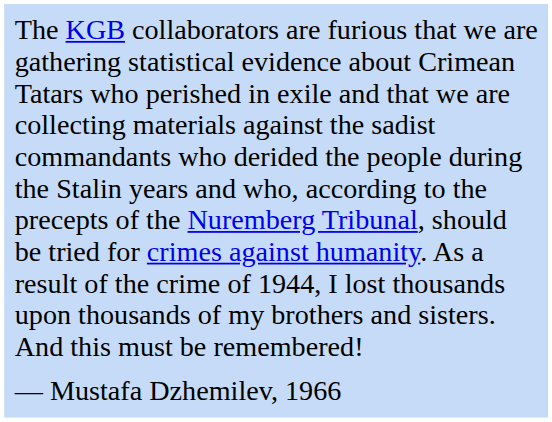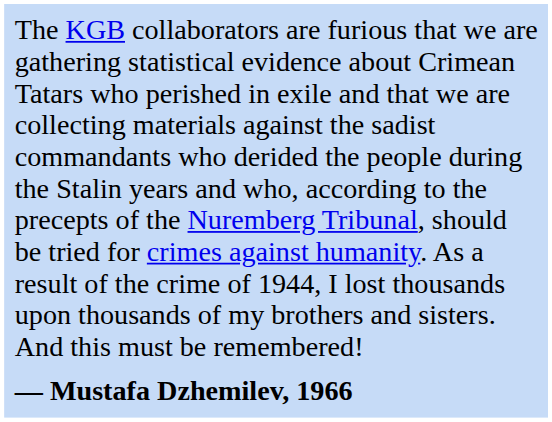(178, 390) normal -> (184, 390) bold
